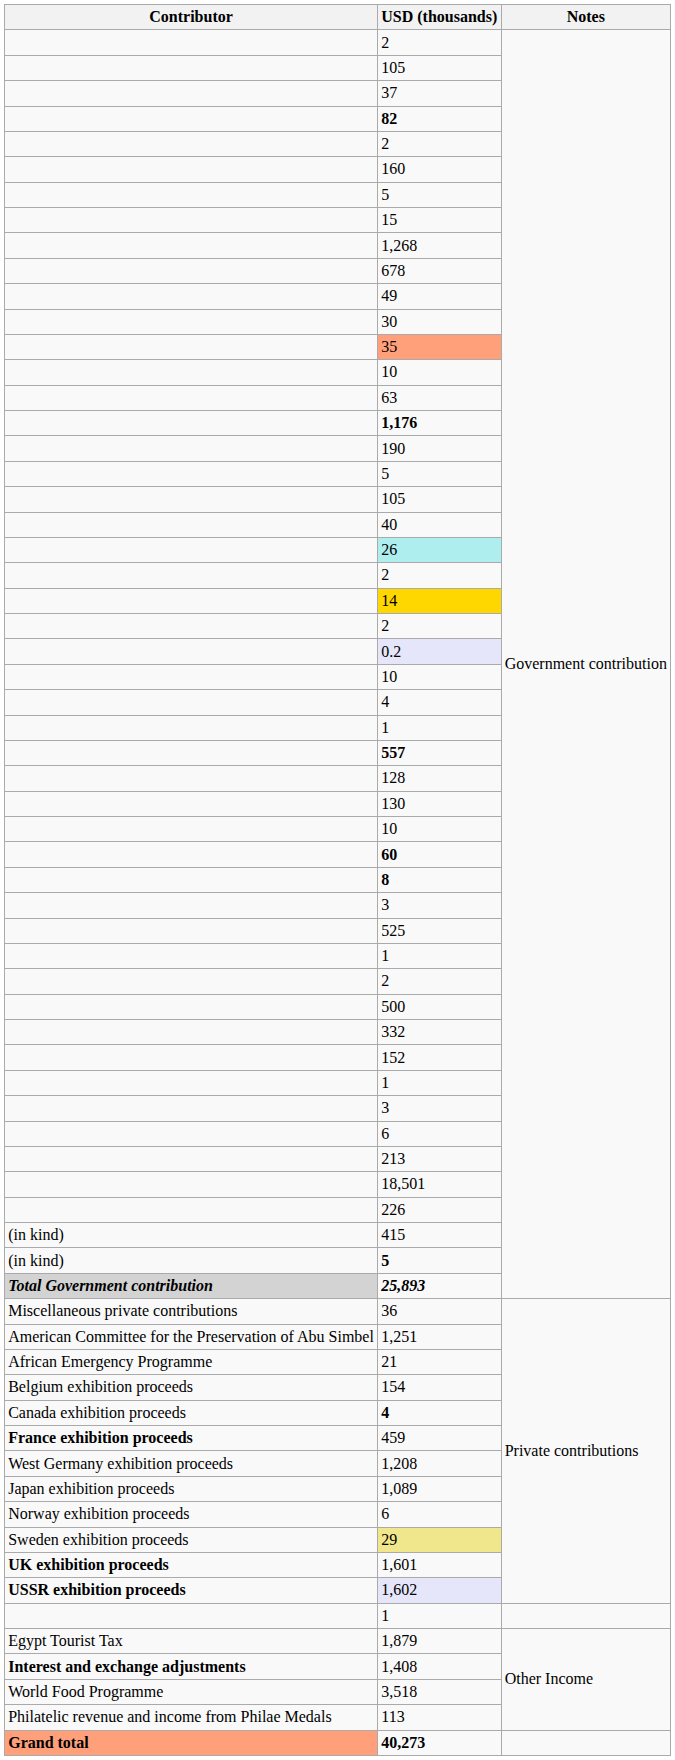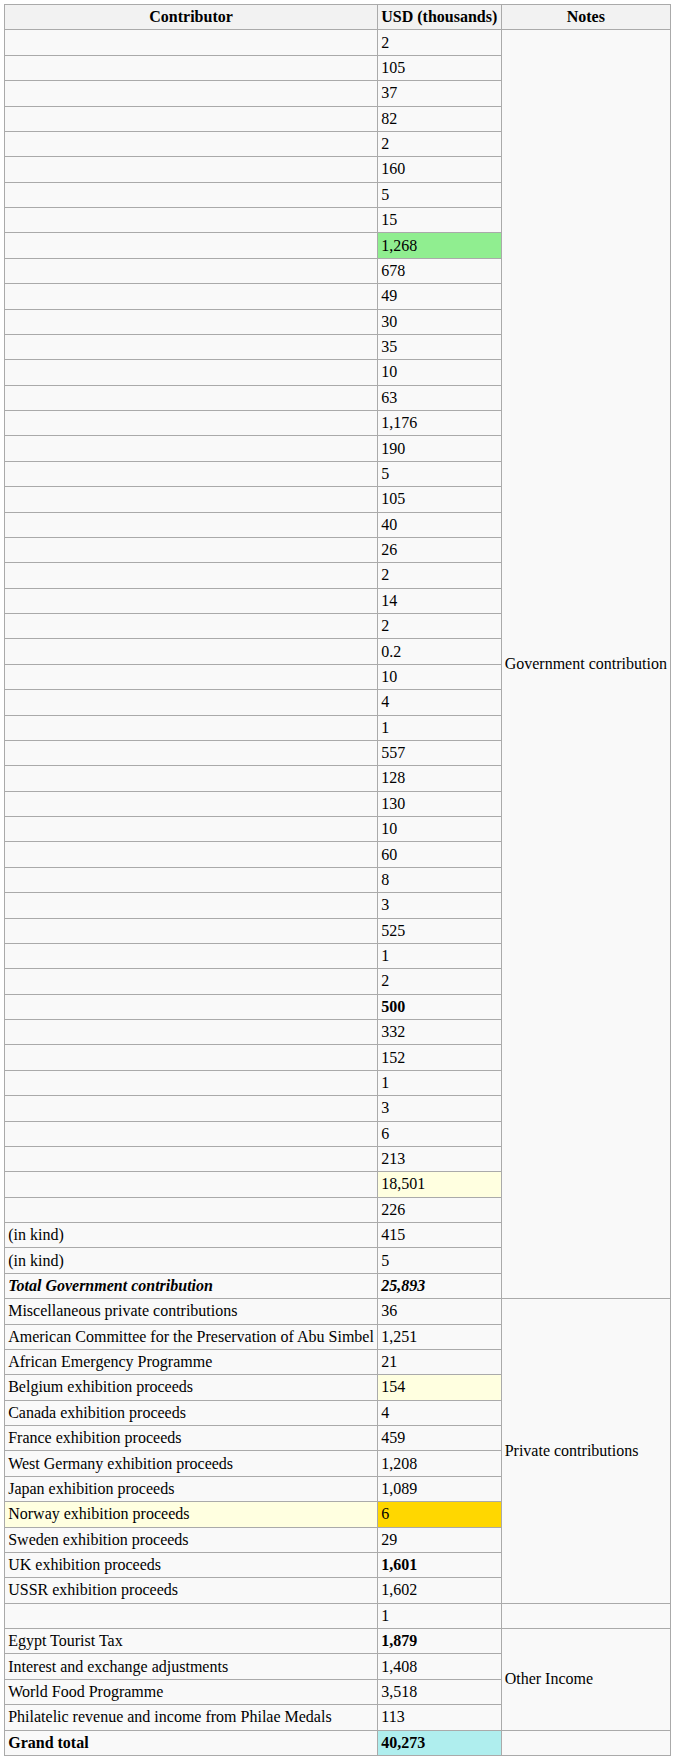(389, 118) bold -> (389, 118) normal
(399, 245) no background -> (399, 245) lightgreen background
(389, 347) lightsalmon background -> (389, 347) no background
(399, 423) bold -> (399, 423) normal
(389, 550) paleturquoise background -> (389, 550) no background
(389, 600) gold background -> (389, 600) no background
(391, 651) lavender background -> (391, 651) no background
(393, 753) bold -> (393, 753) normal
(389, 854) bold -> (389, 854) normal
(385, 879) bold -> (385, 879) normal
(393, 1006) normal -> (393, 1006) bold
(403, 1184) no background -> (403, 1184) lightyellow background
(385, 1260) bold -> (385, 1260) normal
(111, 1285) lightgrey background -> (111, 1285) no background
(393, 1387) no background -> (393, 1387) lightyellow background
(385, 1412) bold -> (385, 1412) normal
(100, 1438) bold -> (95, 1438) normal
(99, 1514) no background -> (99, 1514) lightyellow background
(385, 1514) no background -> (385, 1514) gold background
(389, 1539) khaki background -> (389, 1539) no background
(88, 1565) bold -> (85, 1565) normal
(399, 1565) normal -> (399, 1565) bold
(97, 1590) bold -> (93, 1590) normal
(399, 1590) lavender background -> (399, 1590) no background
(399, 1641) normal -> (399, 1641) bold
(127, 1666) bold -> (118, 1666) normal
(48, 1742) lightsalmon background -> (48, 1742) no background
(403, 1742) no background -> (403, 1742) paleturquoise background
